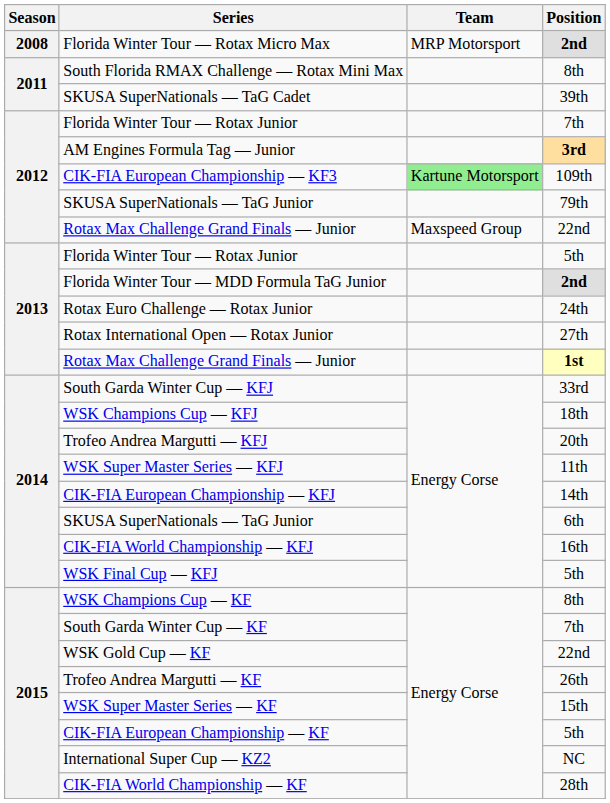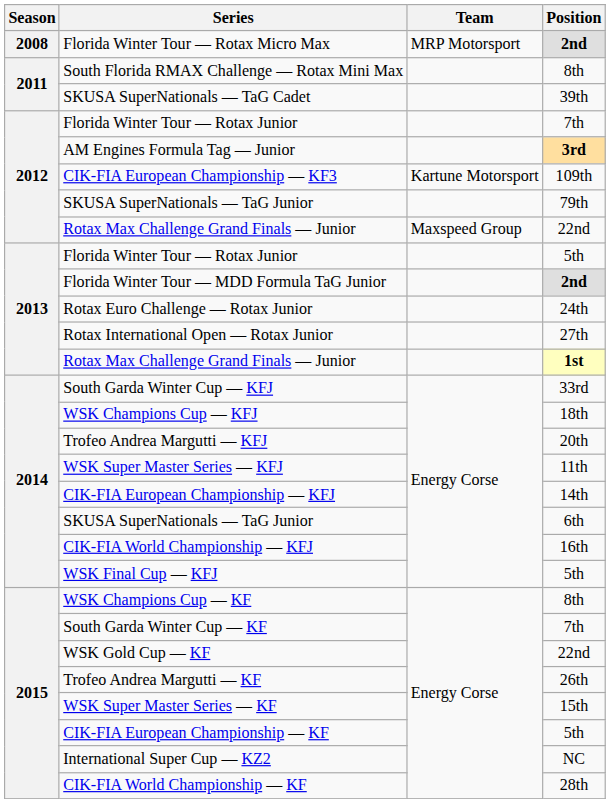(475, 176) lightgreen background -> (475, 176) no background
